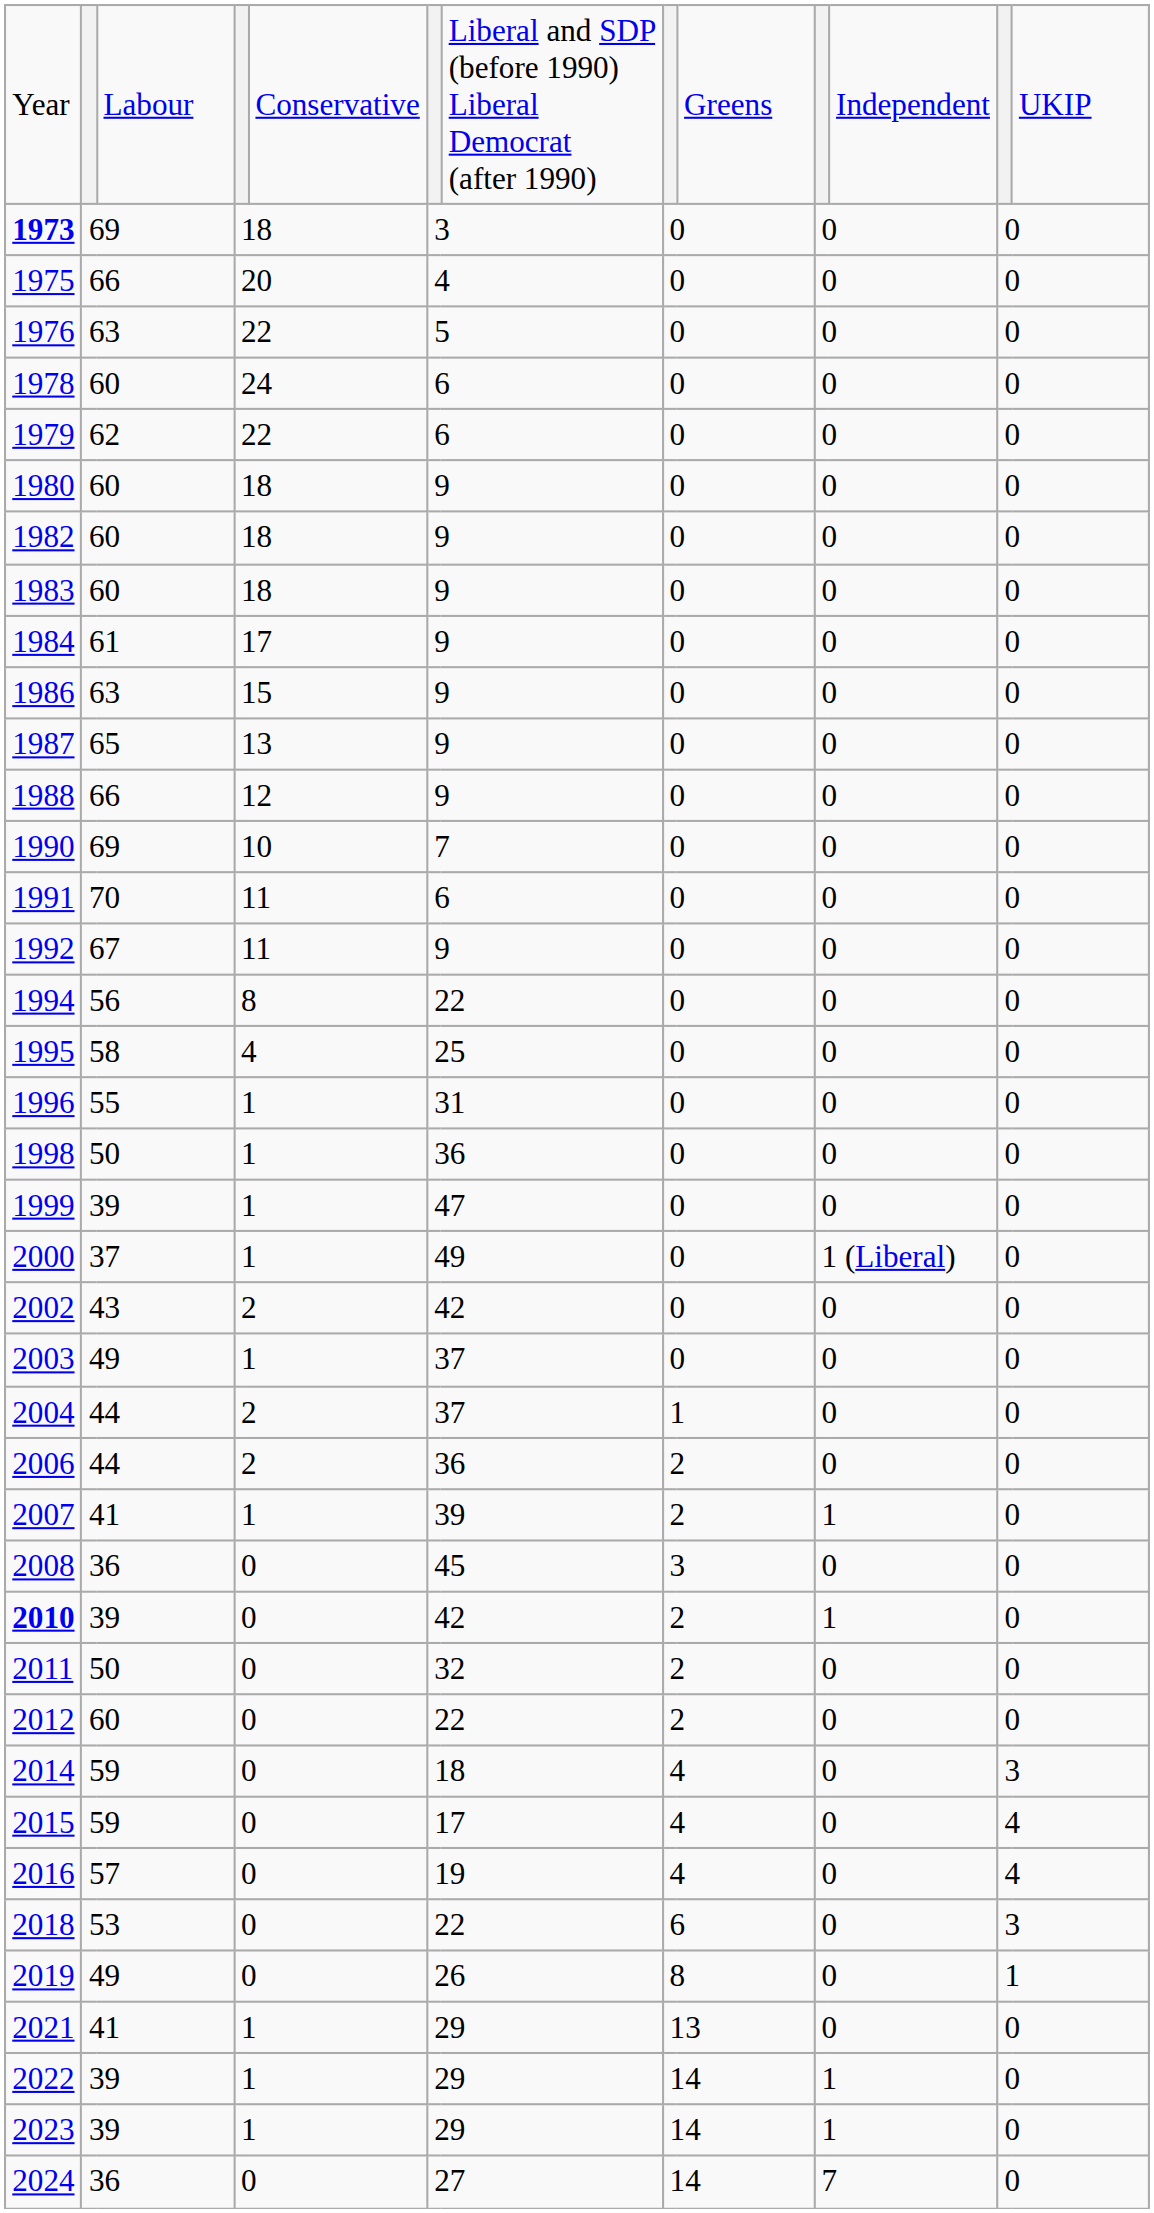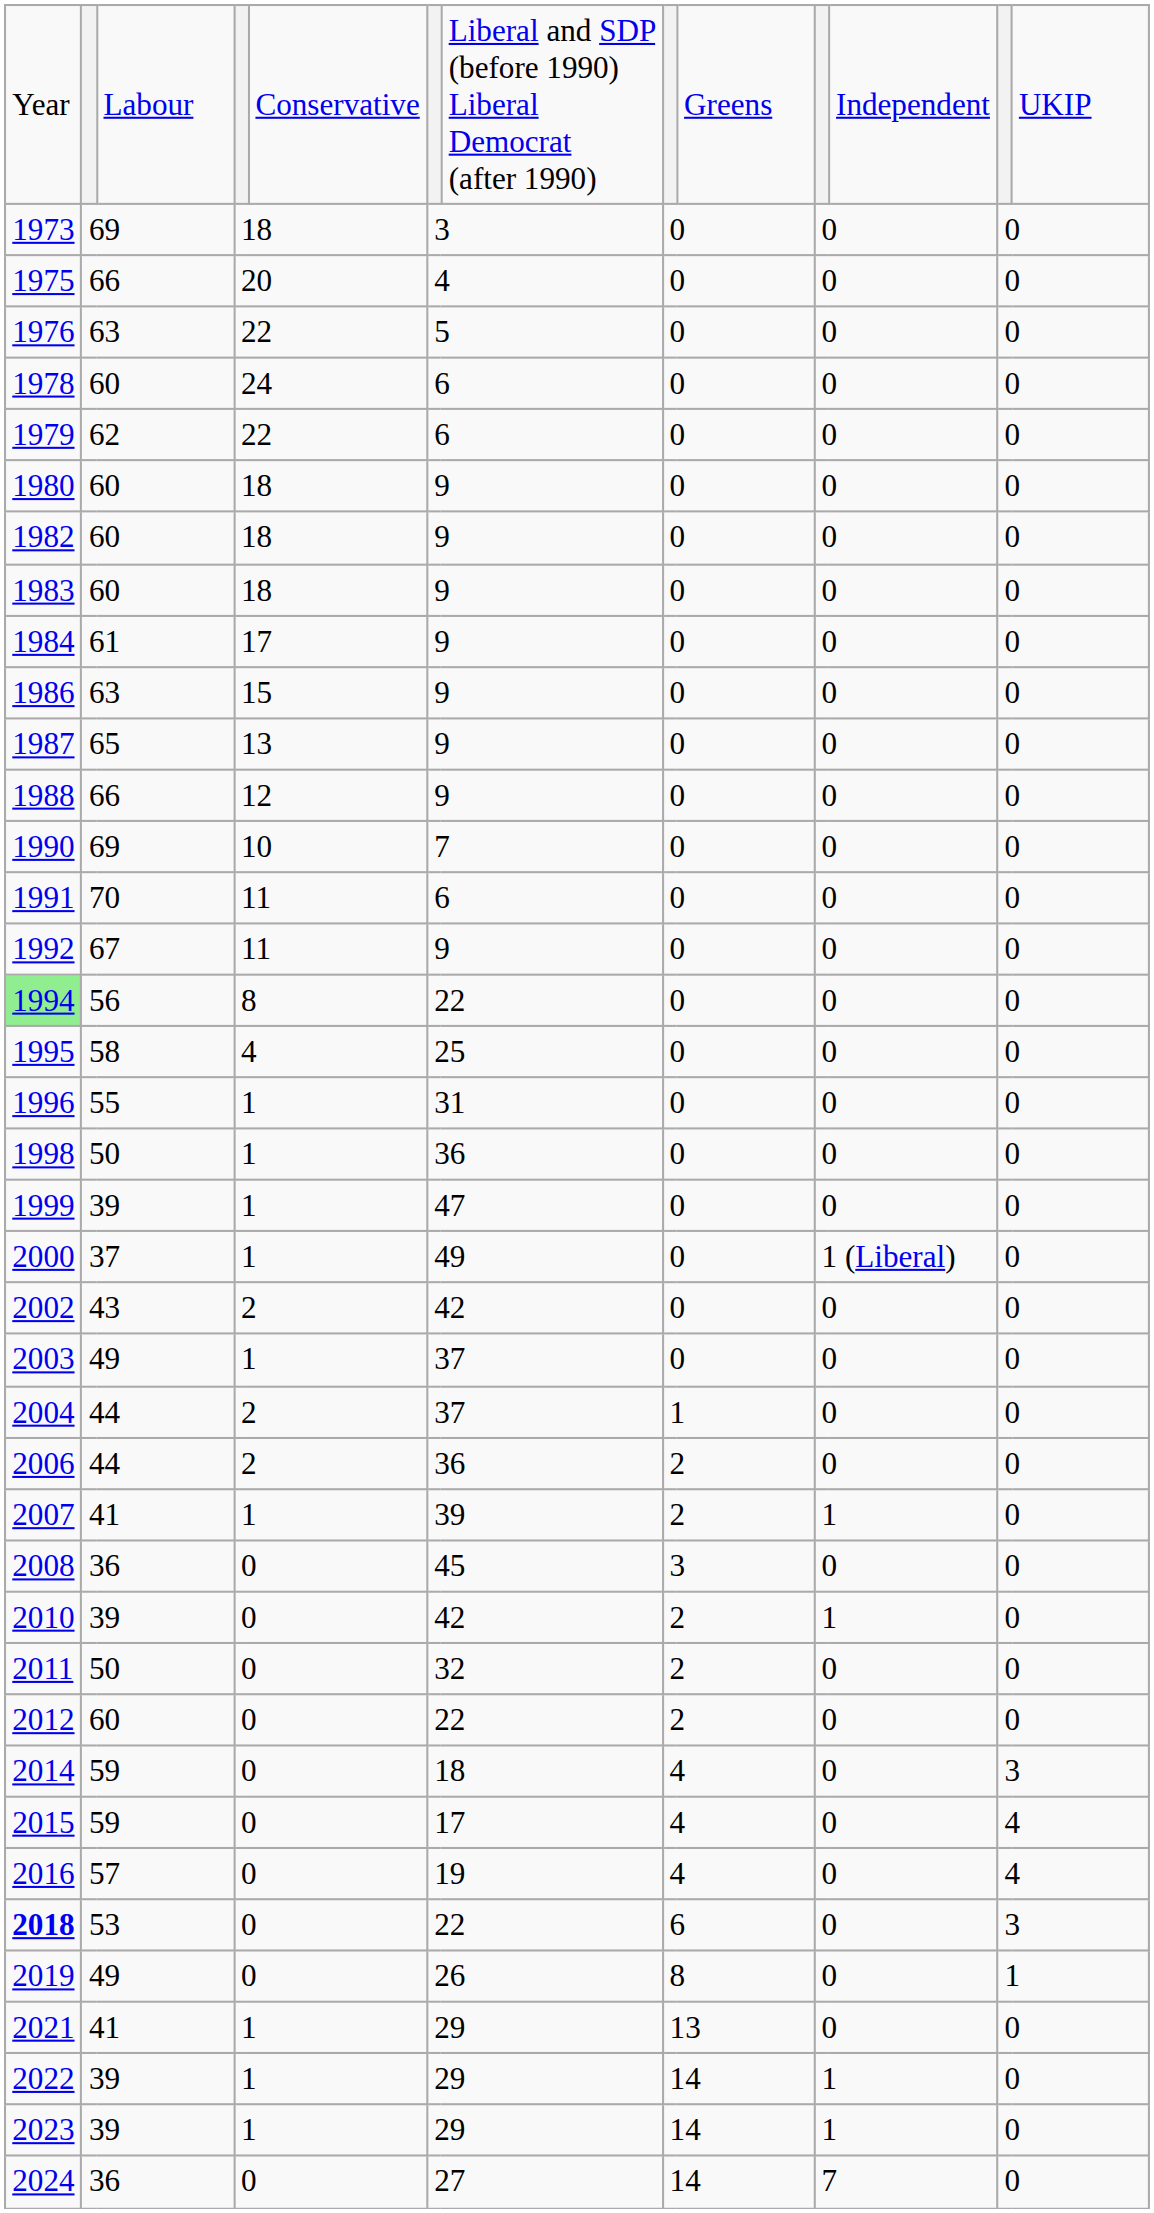(43, 229) bold -> (43, 229) normal
(43, 1000) no background -> (43, 1000) lightgreen background
(43, 1616) bold -> (43, 1616) normal
(43, 1924) normal -> (43, 1924) bold
